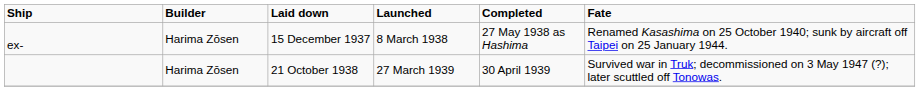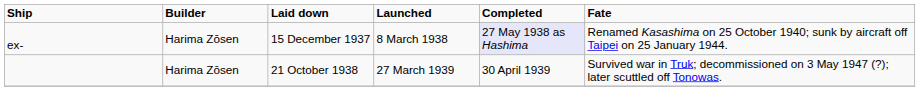(524, 38) no background -> (524, 38) lavender background
